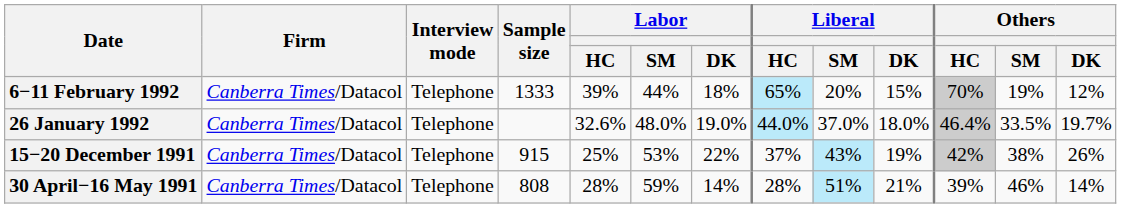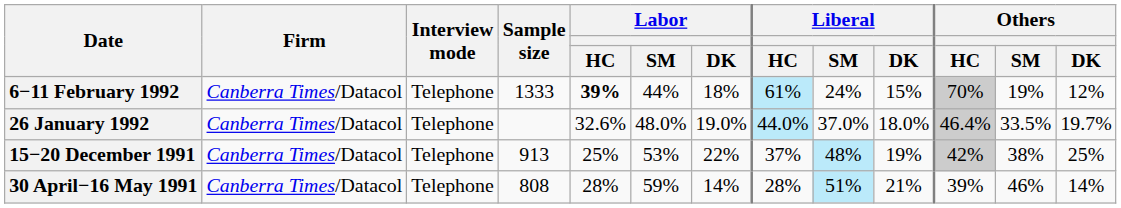(600, 92) normal -> (600, 92) bold
(783, 92) 65% -> (783, 92) 61%
(843, 92) 20% -> (843, 92) 24%
(534, 155) 915 -> (534, 155) 913
(843, 155) 43% -> (843, 155) 48%
(1086, 155) 26% -> (1086, 155) 25%
